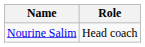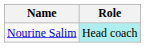(110, 32) no background -> (110, 32) paleturquoise background
